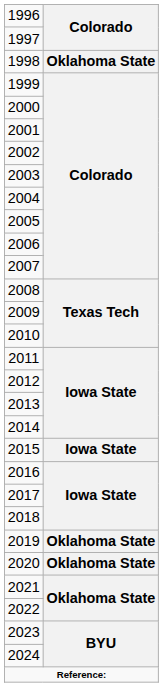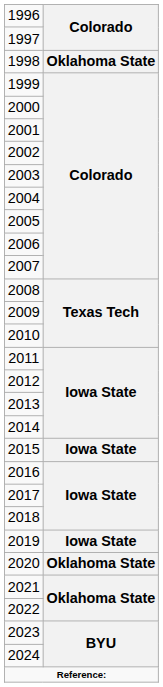(101, 541) Oklahoma State -> (101, 541) Iowa State
